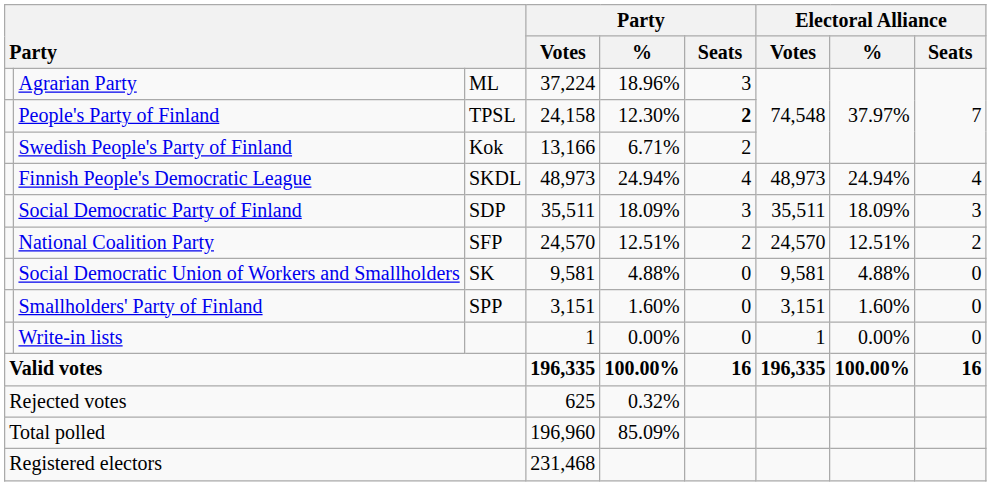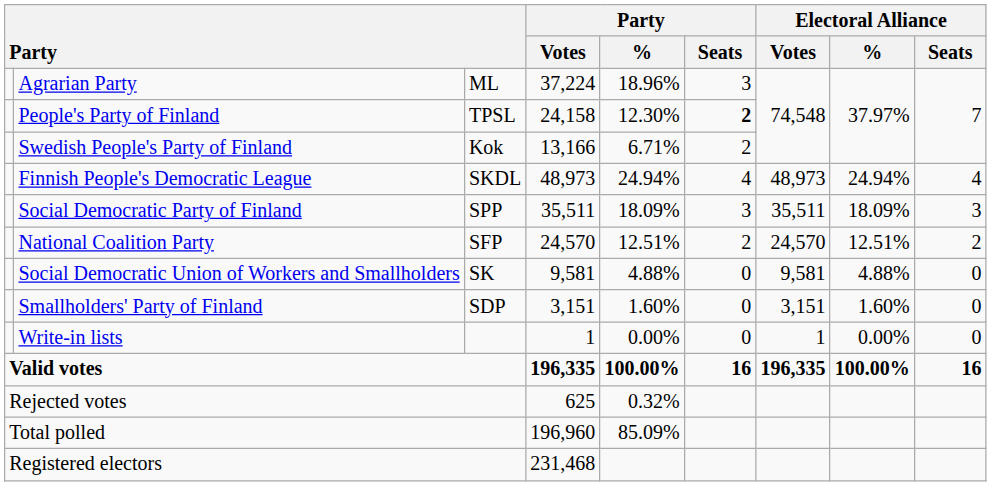(487, 210) SDP -> (486, 210) SPP
(486, 305) SPP -> (487, 305) SDP
